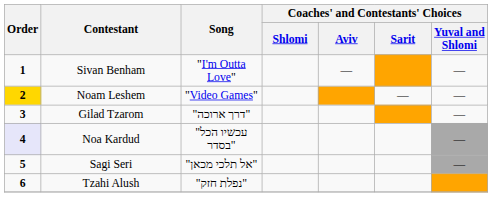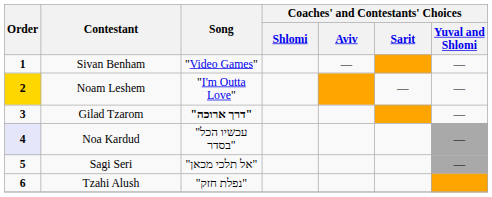(221, 70) "I'm Outta Love" -> (221, 63) "Video Games"
(221, 95) "Video Games" -> (221, 89) "I'm Outta Love"
(221, 114) normal -> (221, 114) bold
